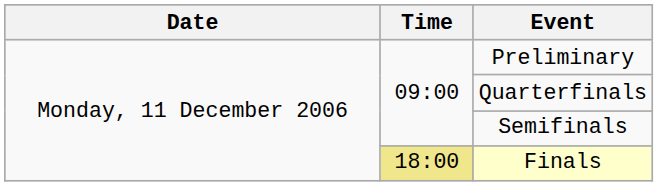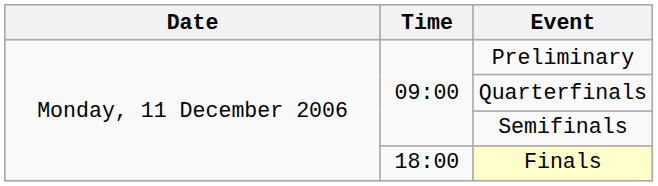(427, 163) khaki background -> (427, 163) no background
